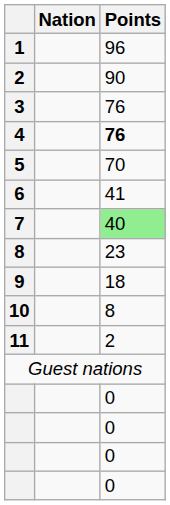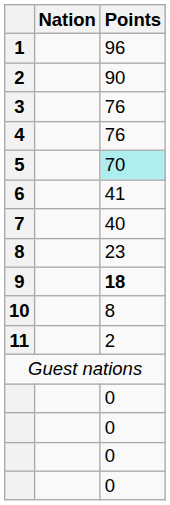(115, 135) bold -> (115, 135) normal
(115, 165) no background -> (115, 165) paleturquoise background
(115, 223) lightgreen background -> (115, 223) no background
(115, 281) normal -> (115, 281) bold
